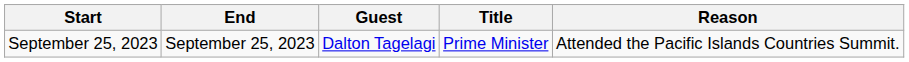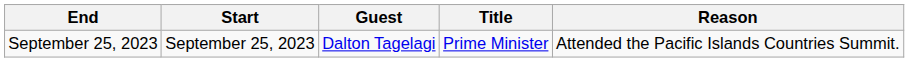columns swapped: (83, 17) <-> (240, 17)
